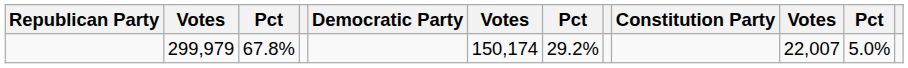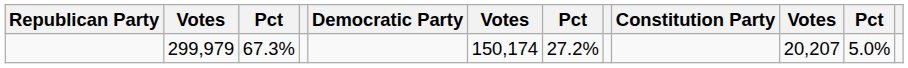(269, 48) 67.8% -> (269, 48) 67.3%
(573, 48) 29.2% -> (573, 48) 27.2%
(812, 48) 22,007 -> (812, 48) 20,207
